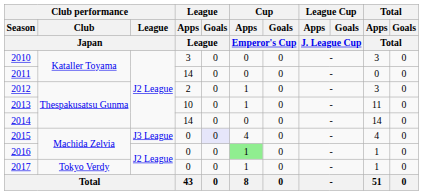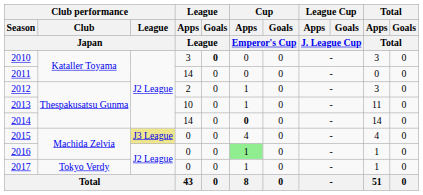(215, 58) normal -> (215, 58) bold
(246, 120) normal -> (246, 120) bold
(153, 136) no background -> (153, 136) khaki background
(215, 136) lavender background -> (215, 136) no background
